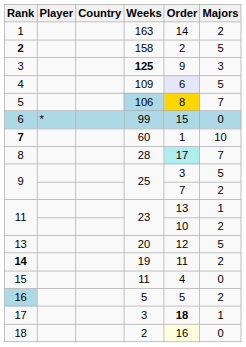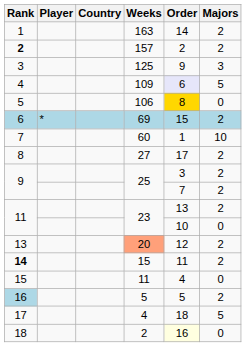(144, 48) 158 -> (144, 48) 157
(221, 48) 5 -> (221, 48) 2
(144, 66) bold -> (144, 66) normal
(144, 102) lightblue background -> (144, 102) no background
(221, 102) 7 -> (221, 102) 0
(144, 119) 99 -> (144, 119) 69
(221, 119) 0 -> (221, 119) 2
(21, 137) bold -> (21, 137) normal
(144, 155) 28 -> (144, 155) 27
(182, 155) paleturquoise background -> (182, 155) no background
(221, 155) 7 -> (221, 155) 2
(221, 173) 5 -> (221, 173) 2
(221, 208) 1 -> (221, 208) 2
(221, 226) 2 -> (221, 226) 0
(144, 244) no background -> (144, 244) lightsalmon background
(221, 244) 5 -> (221, 244) 2
(144, 262) 19 -> (144, 262) 15
(144, 315) 3 -> (144, 315) 4
(182, 315) bold -> (182, 315) normal
(221, 315) 1 -> (221, 315) 5
